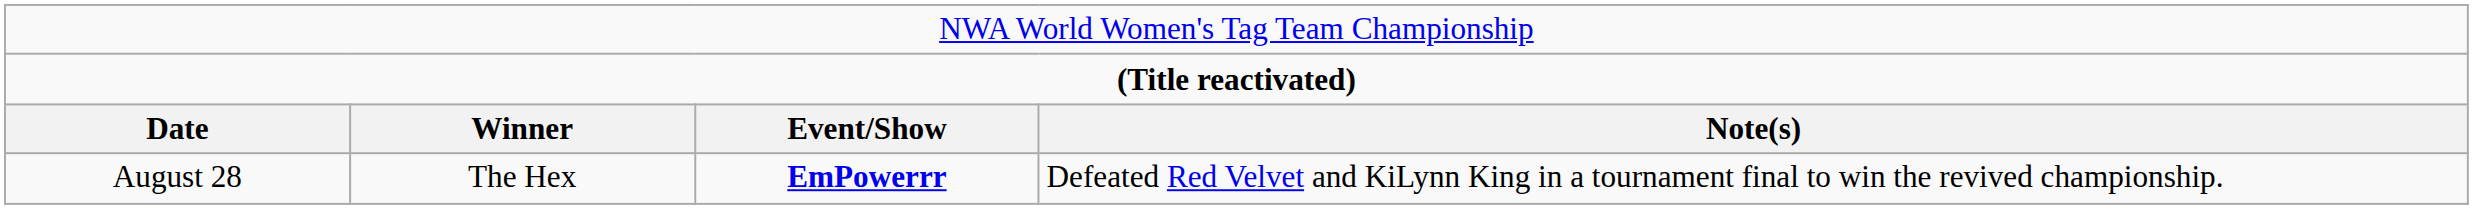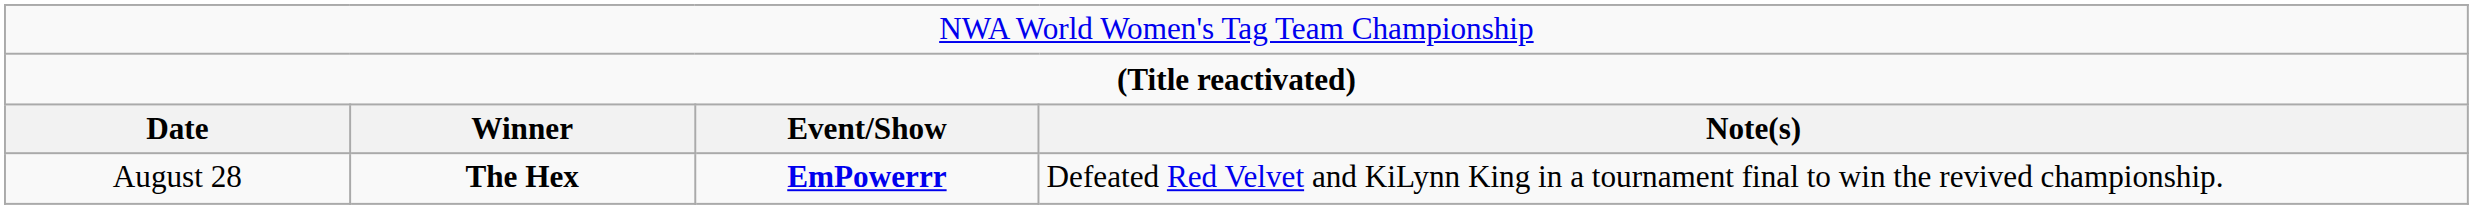(522, 177) normal -> (522, 177) bold
